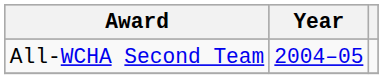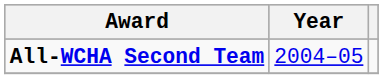(137, 57) normal -> (137, 57) bold
